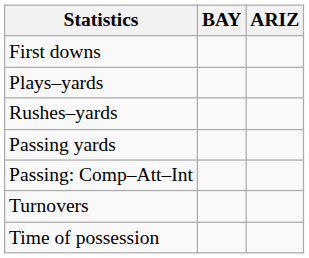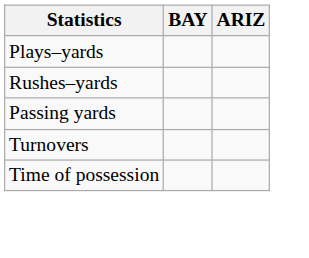- row: (55, 51)
- row: (101, 175)
